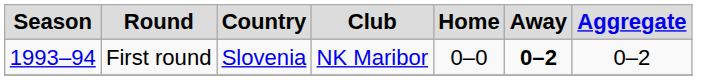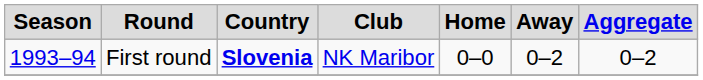(264, 57) normal -> (267, 57) bold
(539, 57) bold -> (545, 57) normal
